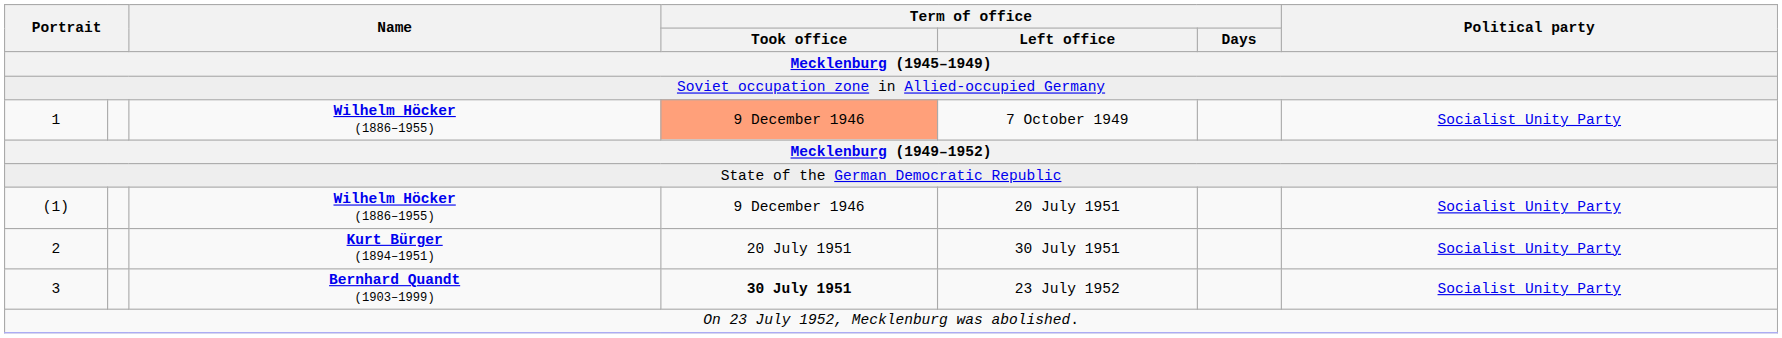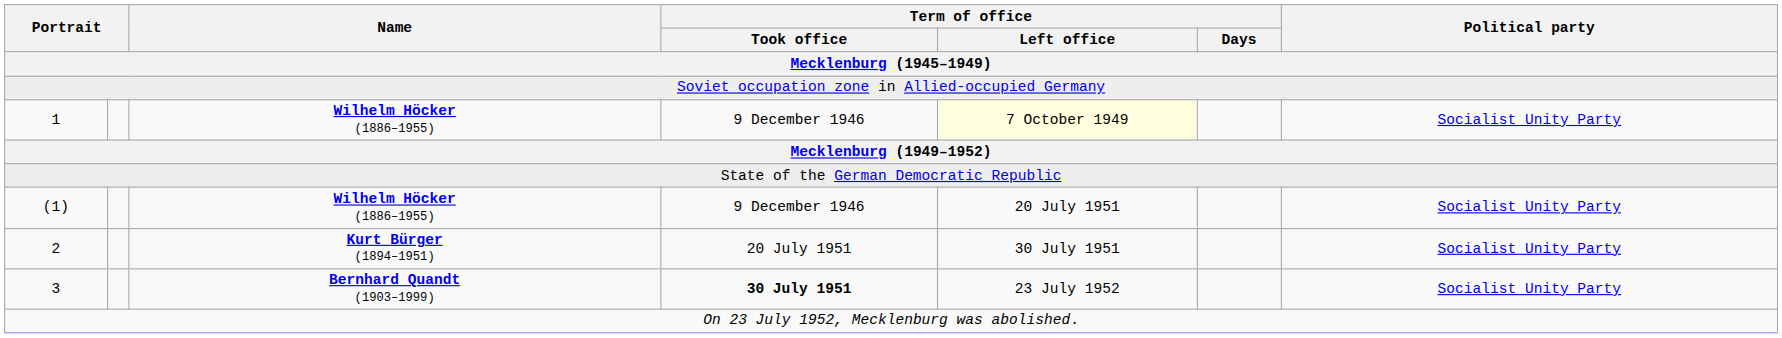(799, 120) lightsalmon background -> (799, 120) no background
(1067, 120) no background -> (1067, 120) lightyellow background
